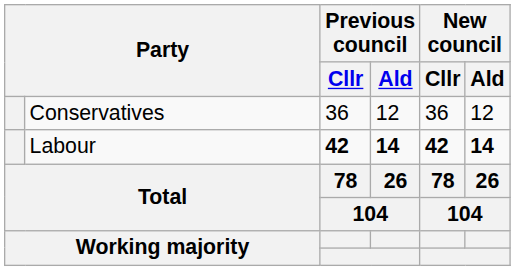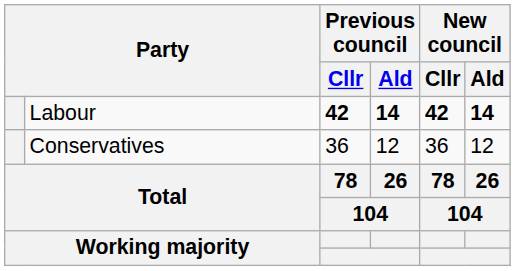rows swapped: (63, 146) <-> (97, 112)
